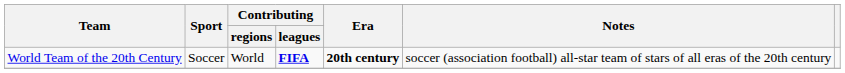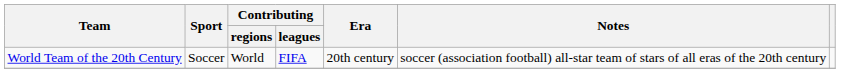(294, 57) bold -> (293, 57) normal
(363, 57) bold -> (360, 57) normal
